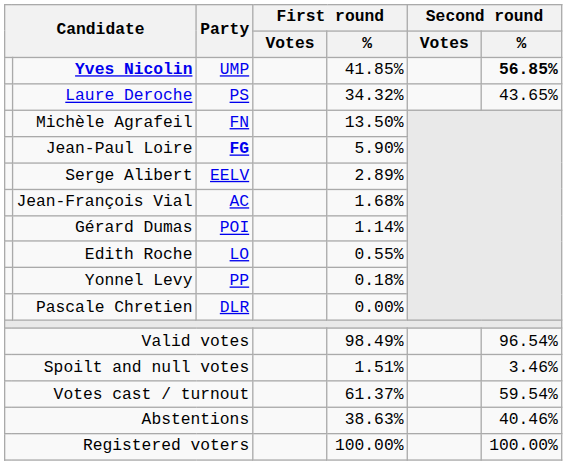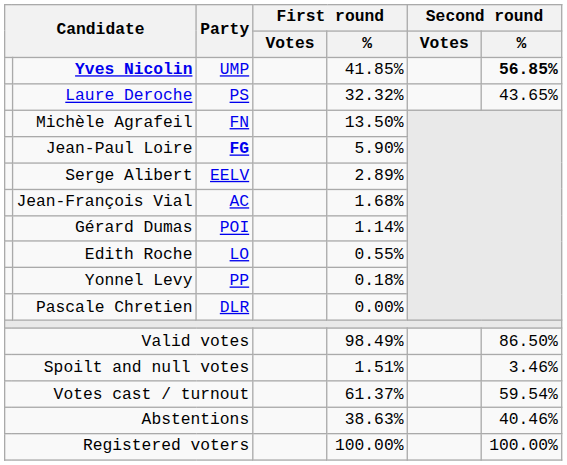(374, 97) 34.32% -> (374, 97) 32.32%
(528, 342) 96.54% -> (528, 342) 86.50%
